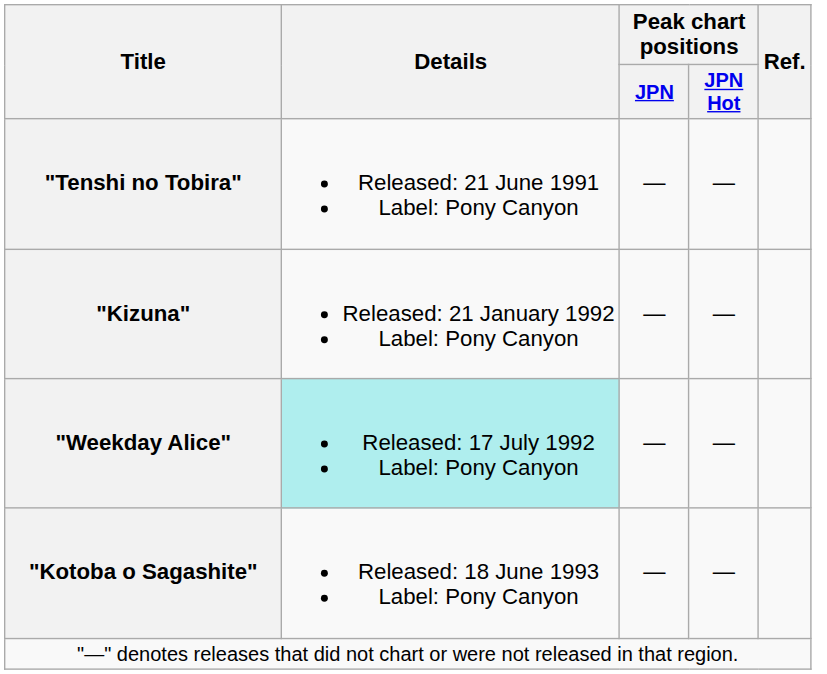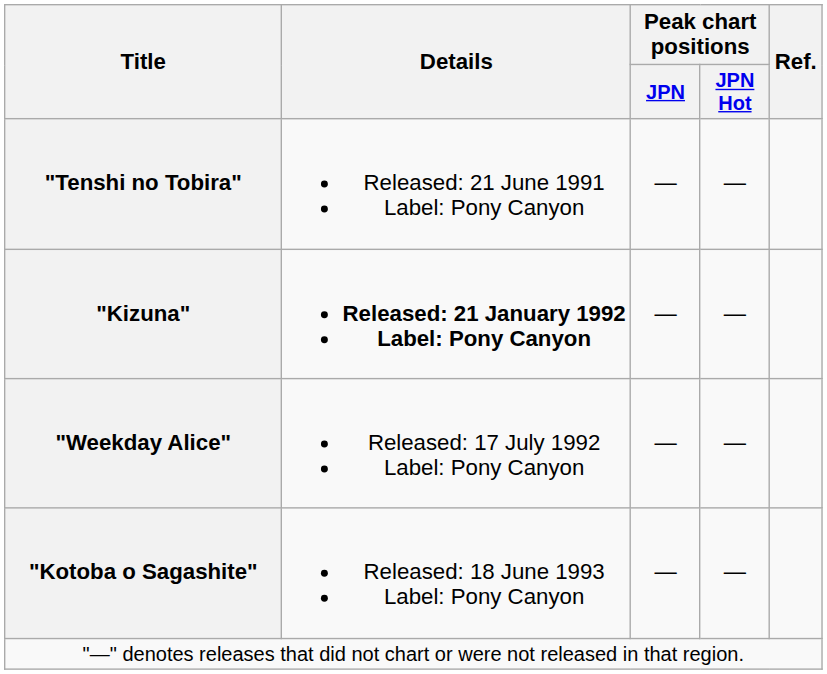(451, 326) normal -> (456, 326) bold
(451, 456) paleturquoise background -> (456, 456) no background
